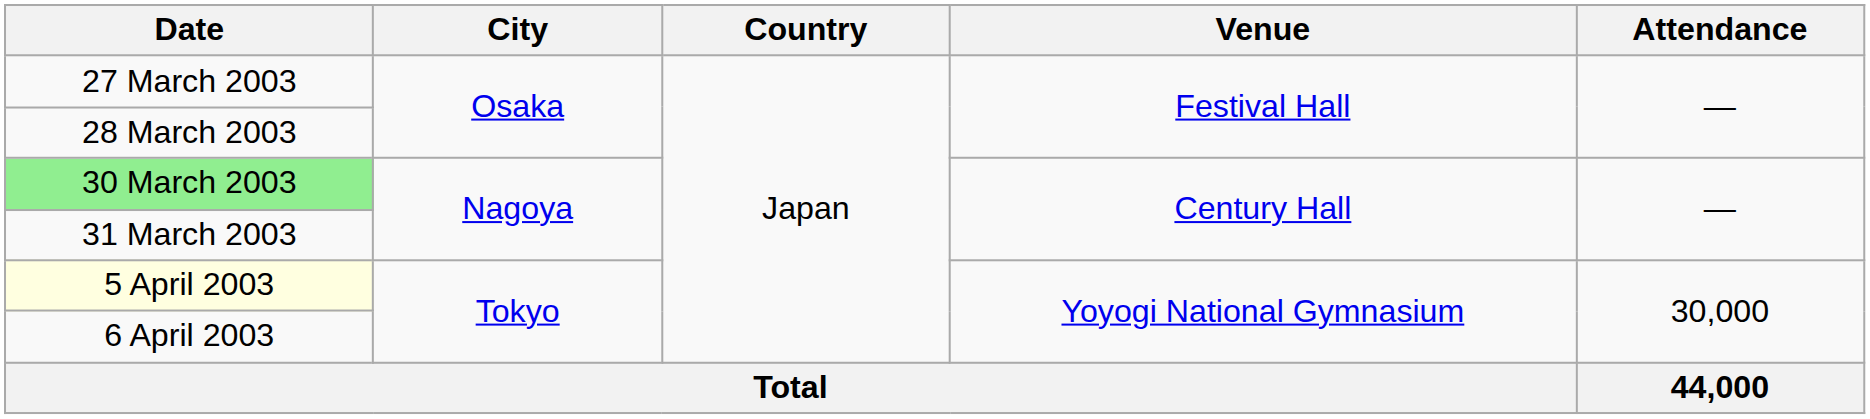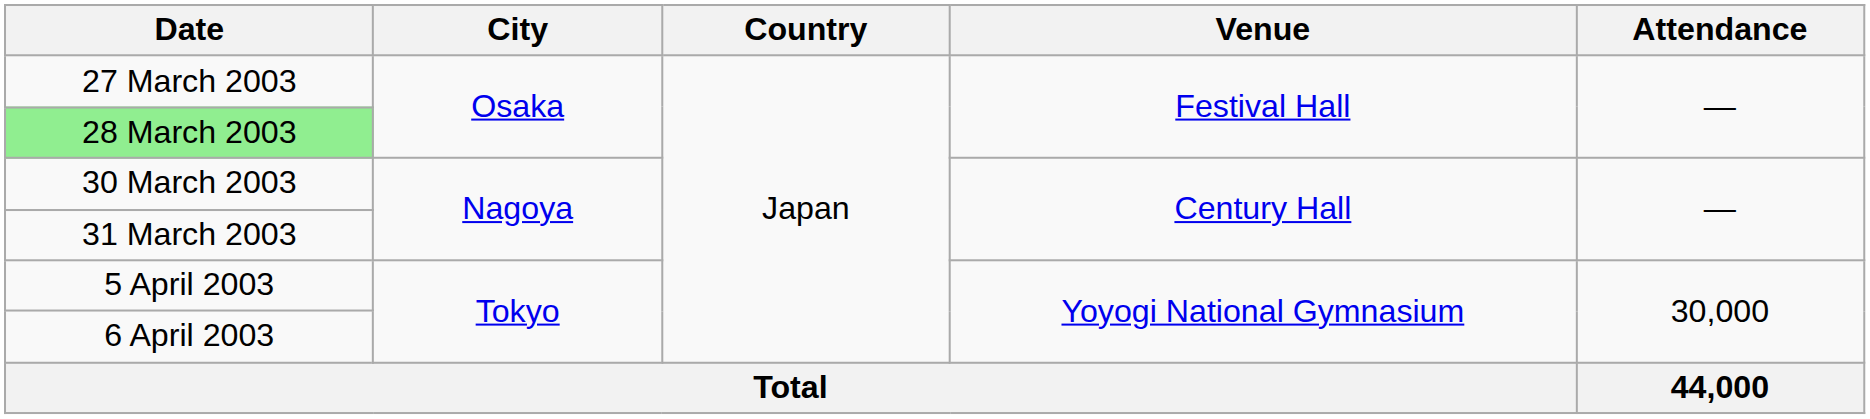(189, 132) no background -> (189, 132) lightgreen background
(189, 183) lightgreen background -> (189, 183) no background
(189, 285) lightyellow background -> (189, 285) no background
